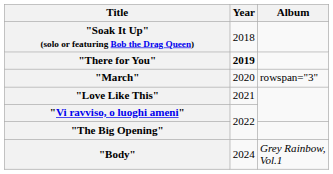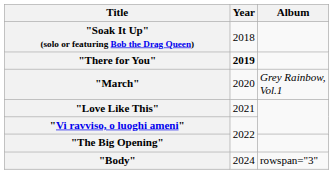(289, 78) rowspan="3" -> (293, 84) Grey Rainbow, Vol.1
(293, 154) Grey Rainbow, Vol.1 -> (289, 160) rowspan="3"
